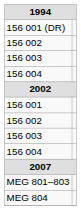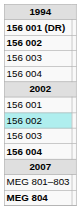(36, 27) normal -> (36, 27) bold
(24, 43) normal -> (24, 43) bold
(24, 120) no background -> (24, 120) paleturquoise background
(24, 151) normal -> (24, 151) bold
(27, 197) normal -> (27, 197) bold
